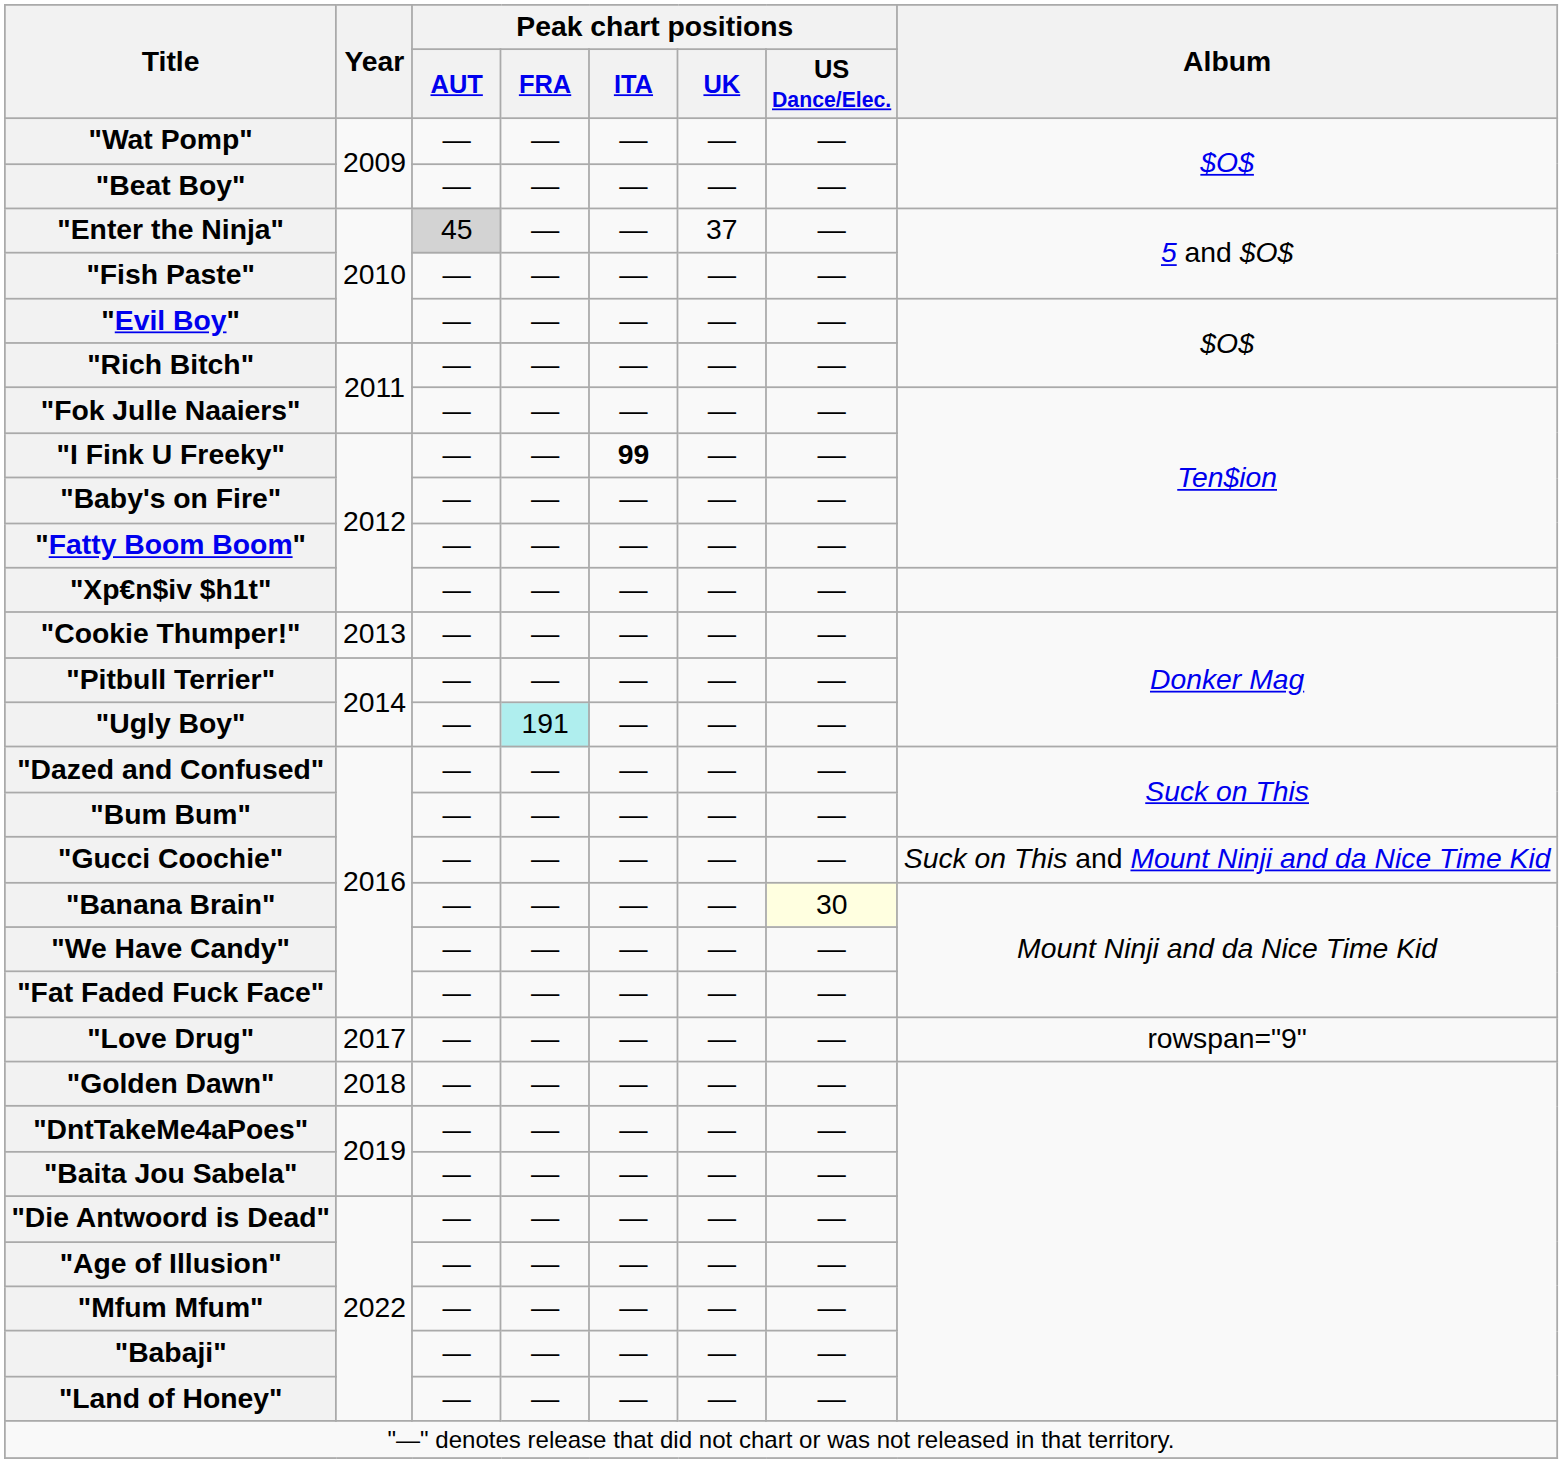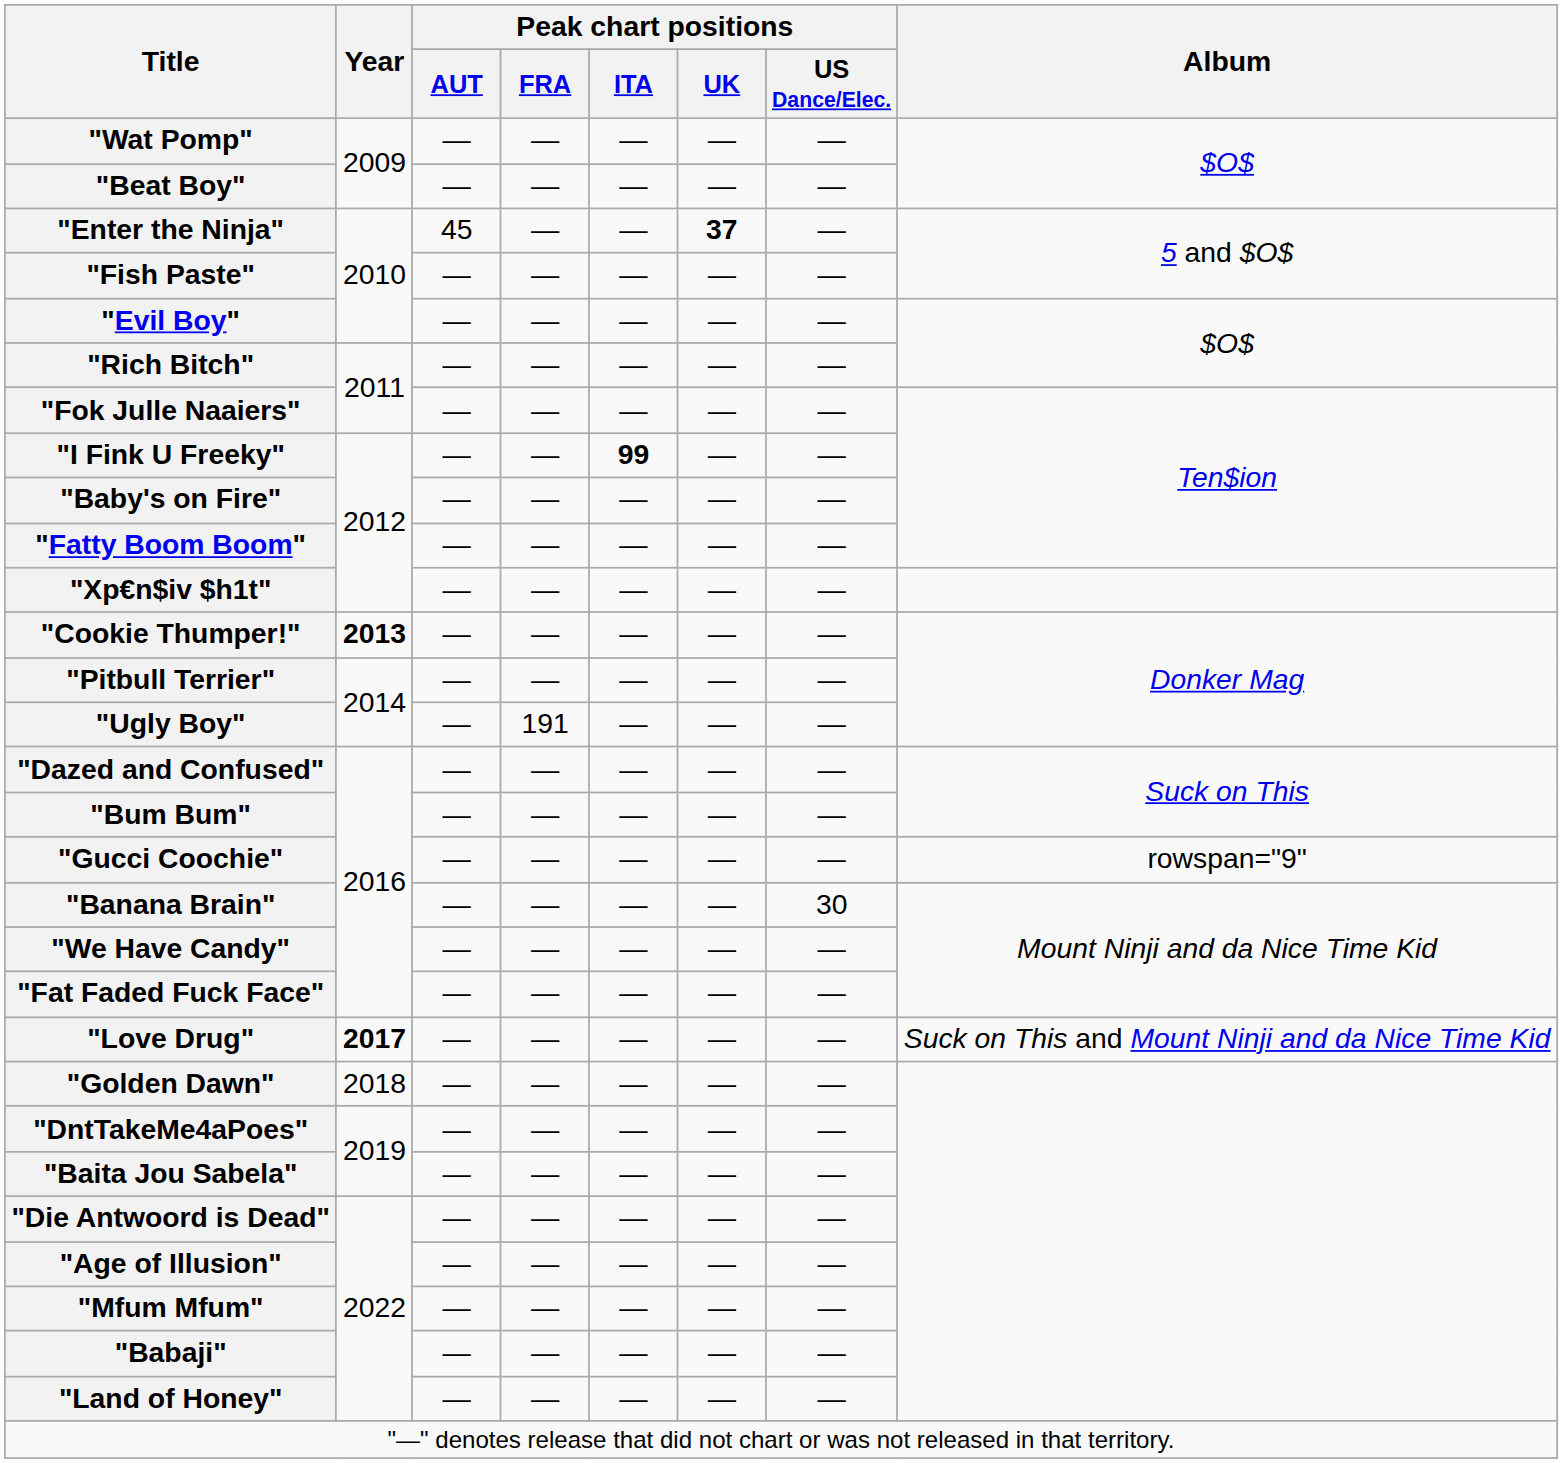(457, 230) lightgrey background -> (457, 230) no background
(722, 230) normal -> (722, 230) bold
(374, 634) normal -> (374, 634) bold
(545, 724) paleturquoise background -> (545, 724) no background
(1227, 859) Suck on This and Mount Ninji and da Nice Time Kid -> (1227, 859) rowspan="9"
(832, 903) lightyellow background -> (832, 903) no background
(374, 1038) normal -> (374, 1038) bold
(1227, 1038) rowspan="9" -> (1227, 1038) Suck on This and Mount Ninji and da Nice Time Kid
